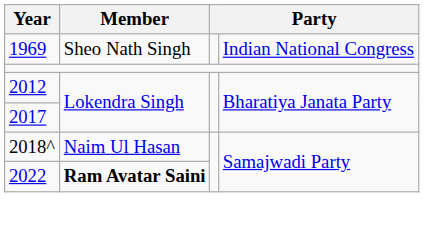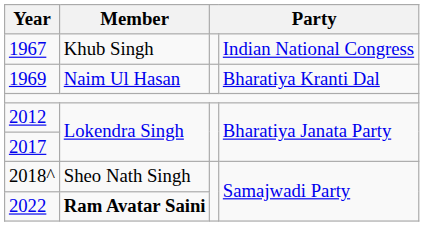+ row: (28, 49)
(127, 49) Sheo Nath Singh -> (122, 78) Naim Ul Hasan
(318, 49) Indian National Congress -> (301, 78) Bharatiya Kranti Dal
(122, 146) Naim Ul Hasan -> (127, 176) Sheo Nath Singh
